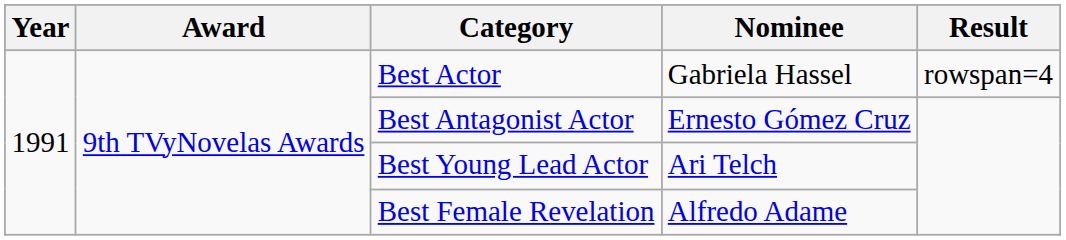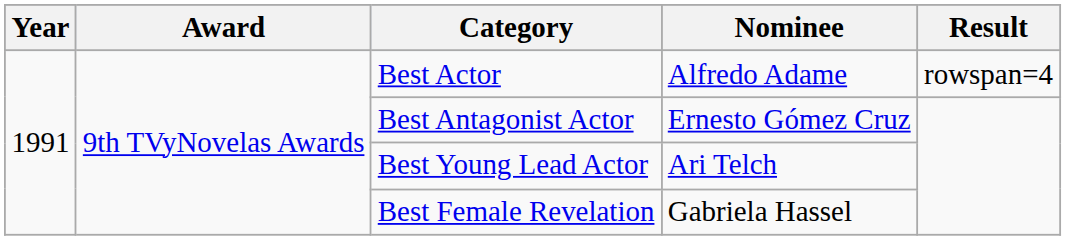(760, 73) Gabriela Hassel -> (757, 73) Alfredo Adame
(757, 211) Alfredo Adame -> (760, 211) Gabriela Hassel
